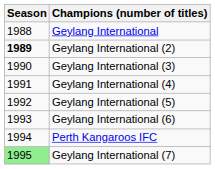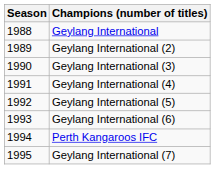(19, 48) bold -> (19, 48) normal
(19, 155) lightgreen background -> (19, 155) no background
